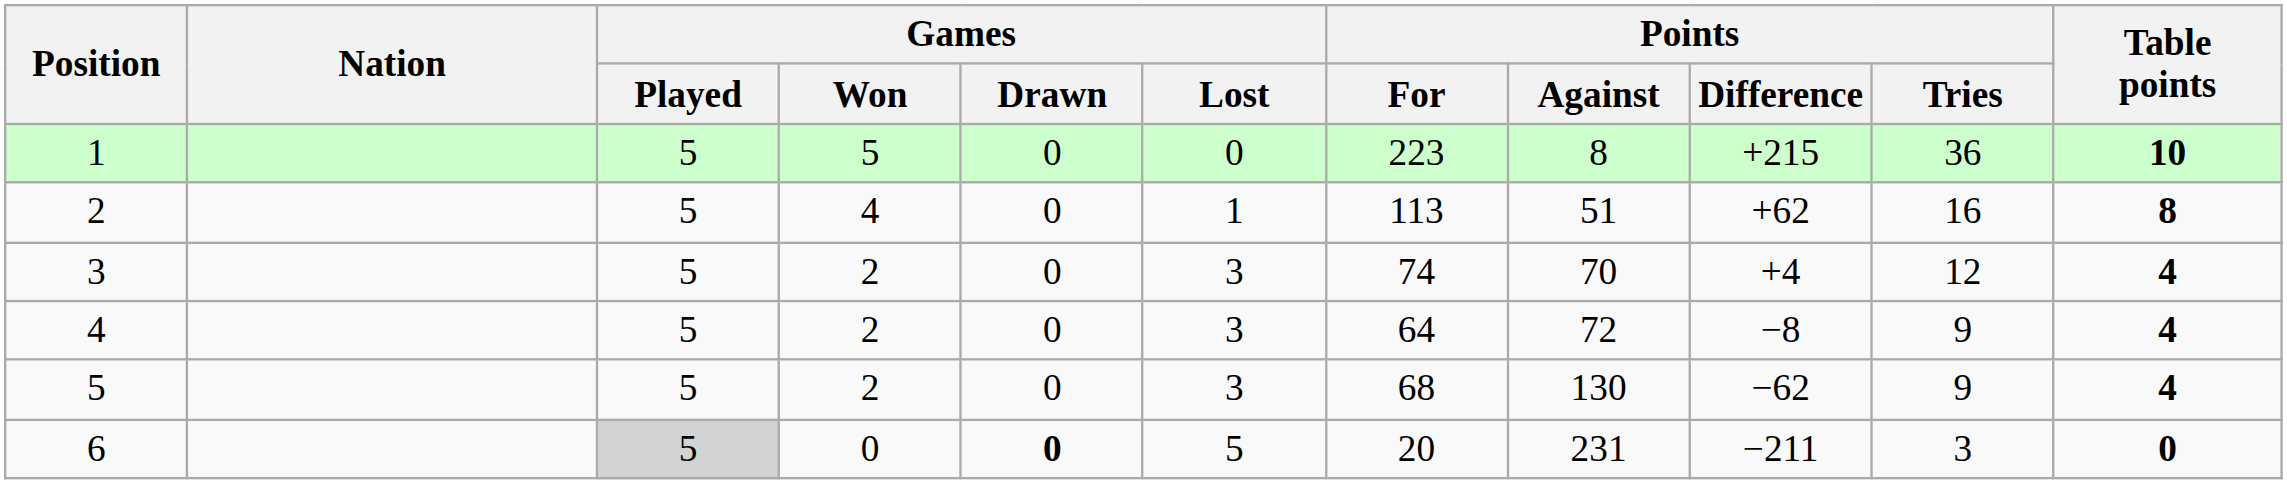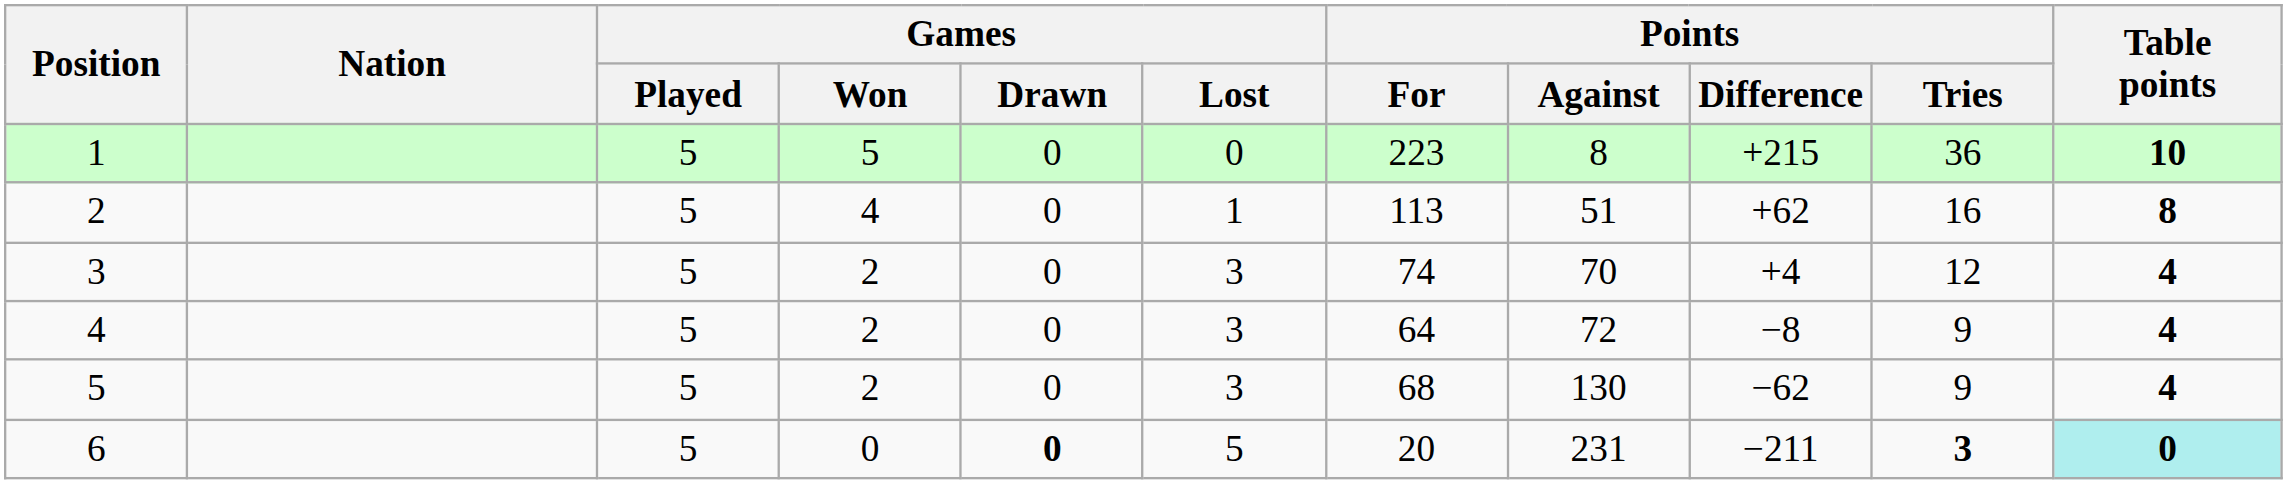(688, 447) lightgrey background -> (688, 447) no background
(1963, 447) normal -> (1963, 447) bold
(2168, 447) no background -> (2168, 447) paleturquoise background
